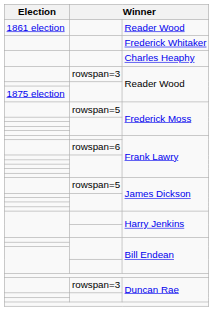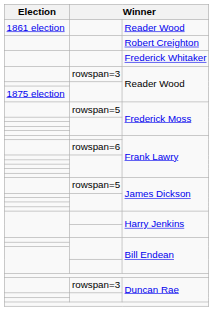+ row: (96, 43)
- row: (96, 58)
